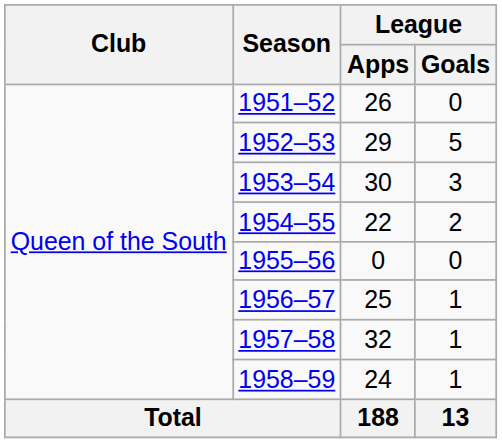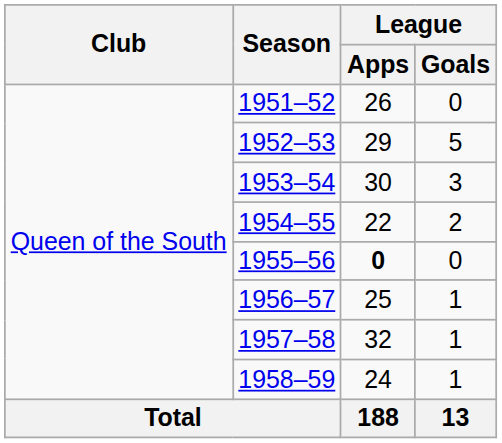(378, 261) normal -> (378, 261) bold
